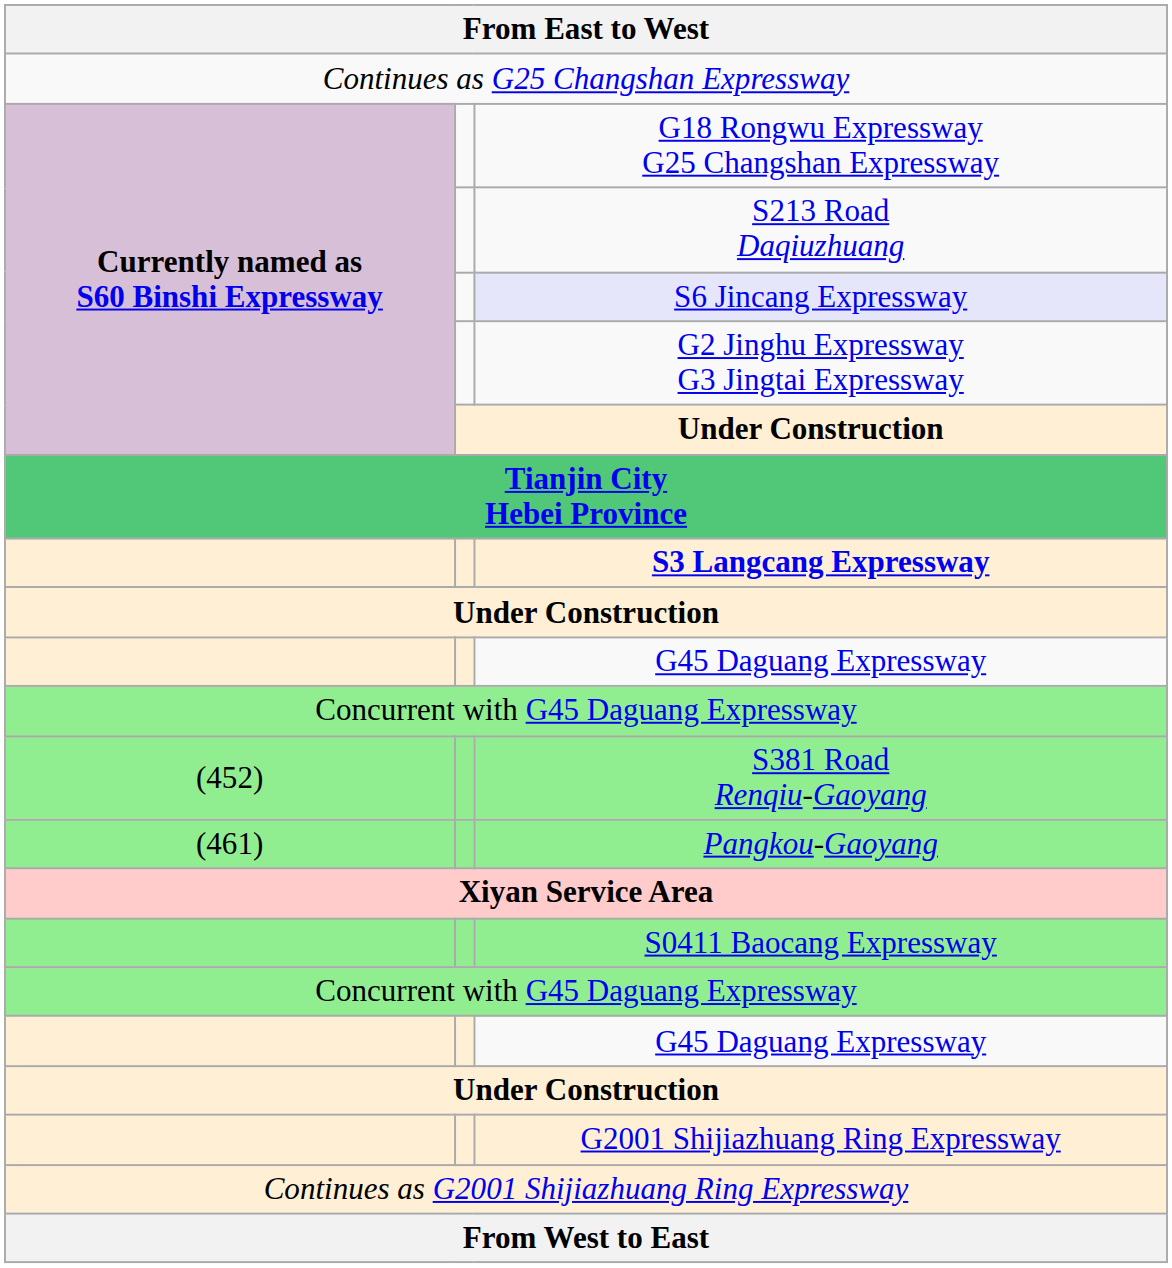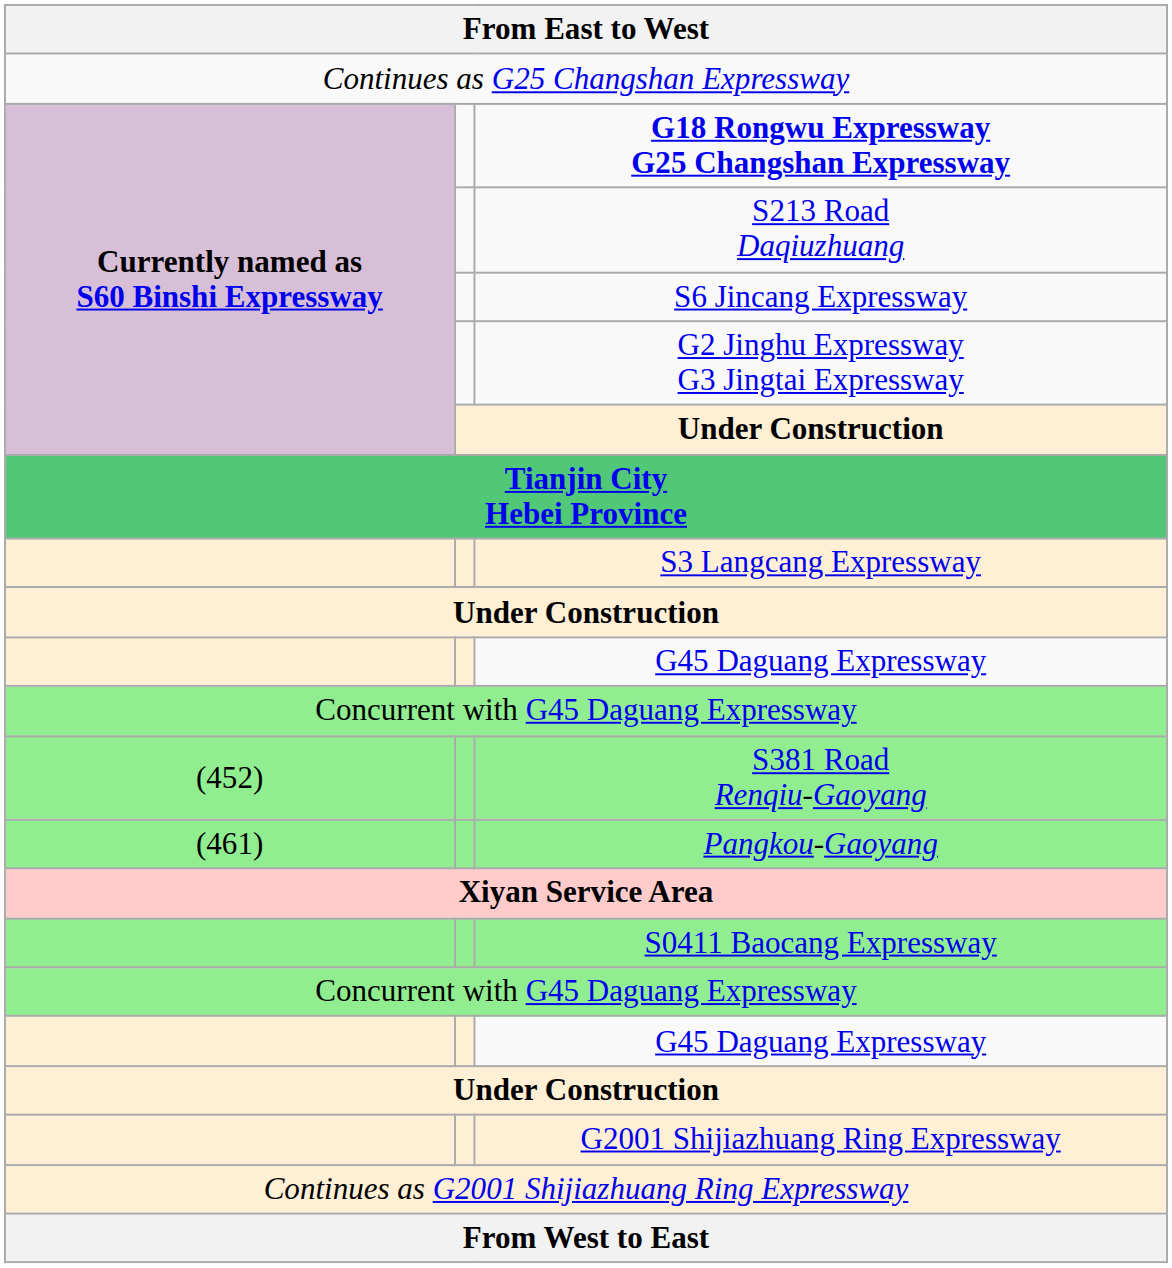(821, 145) normal -> (821, 145) bold
(821, 295) lavender background -> (821, 295) no background
(821, 562) bold -> (821, 562) normal
